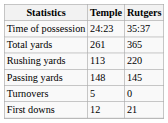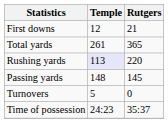rows swapped: (31, 110) <-> (46, 28)
(98, 61) no background -> (98, 61) lavender background
